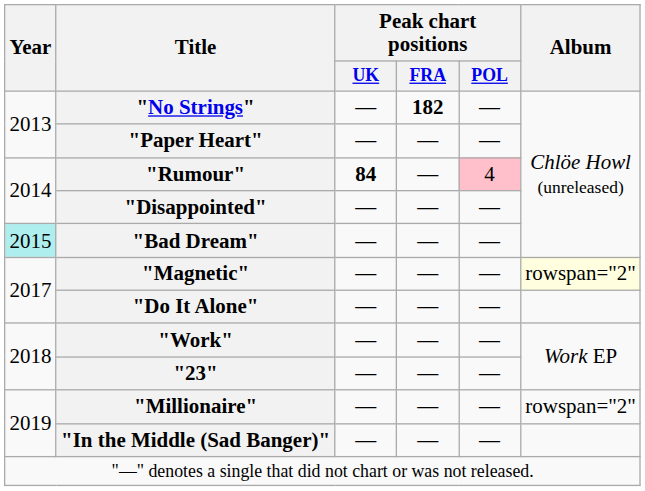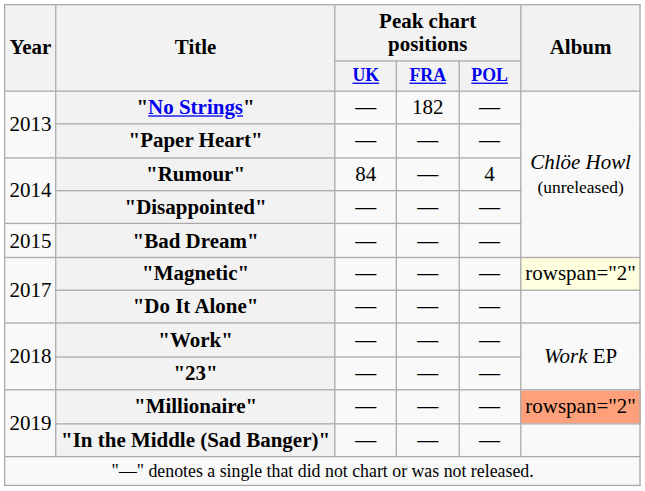(428, 107) bold -> (428, 107) normal
(366, 173) bold -> (366, 173) normal
(490, 173) pink background -> (490, 173) no background
(30, 240) paleturquoise background -> (30, 240) no background
(581, 406) no background -> (581, 406) lightsalmon background
